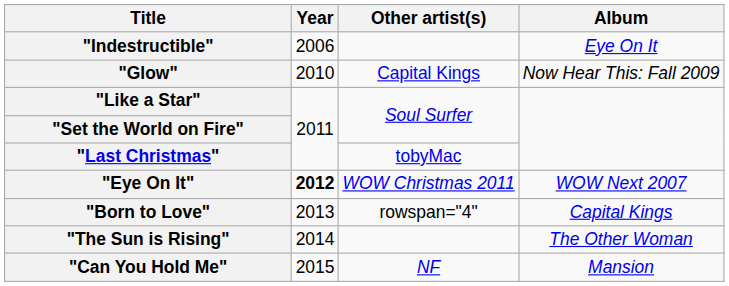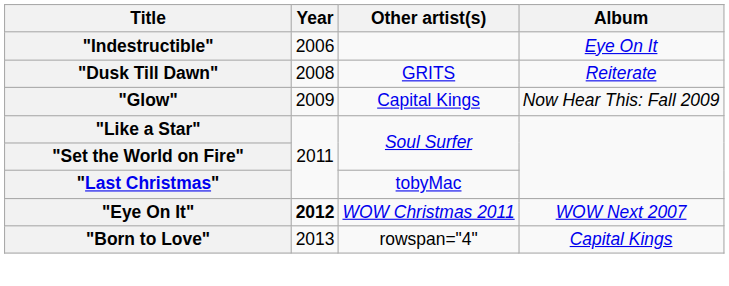+ row: (148, 73)
(315, 73) 2010 -> (315, 101) 2009
- row: (148, 239)
- row: (148, 267)
